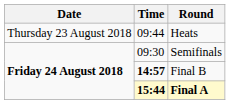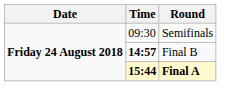- row: (184, 33)
